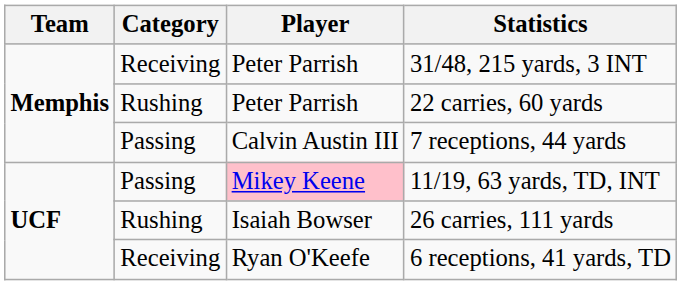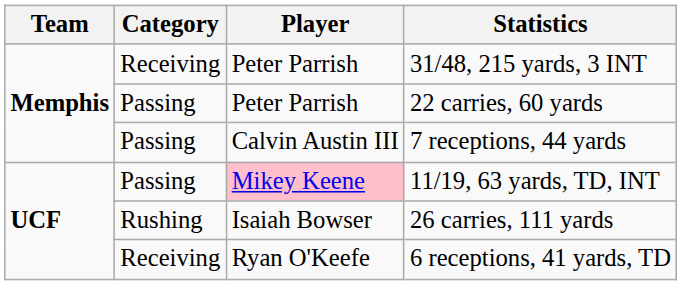(161, 102) Rushing -> (158, 102) Passing
